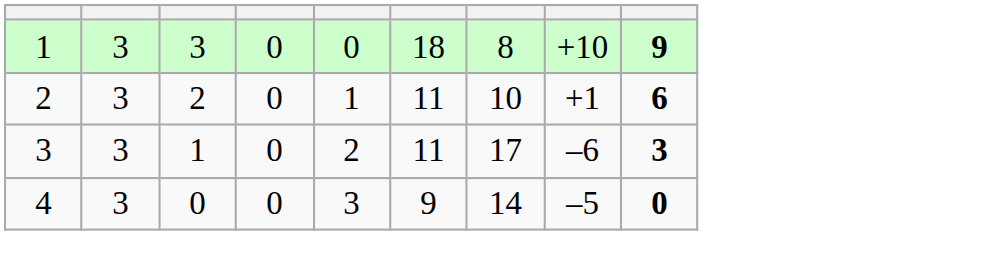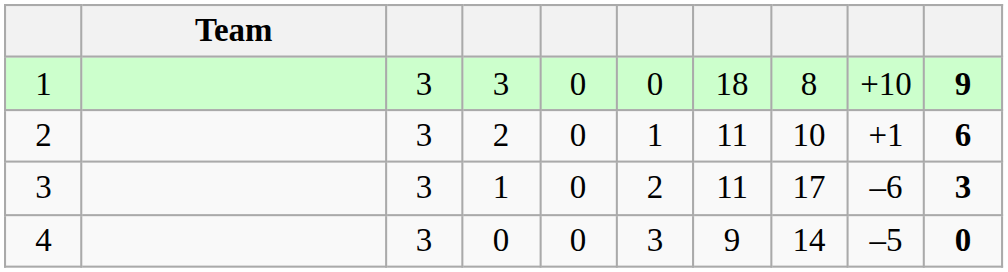+ column: (234, 30)
